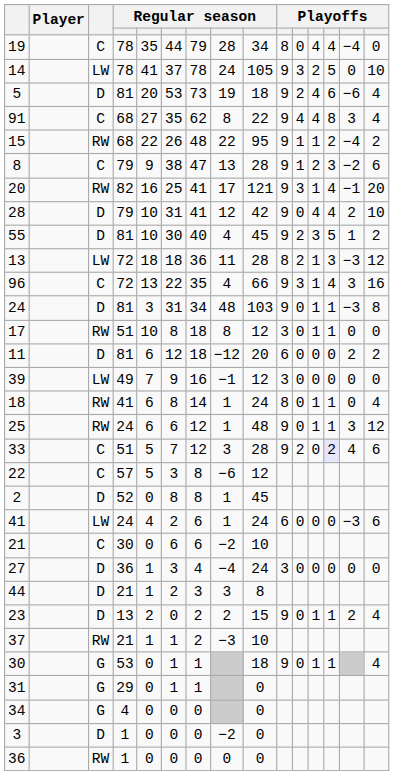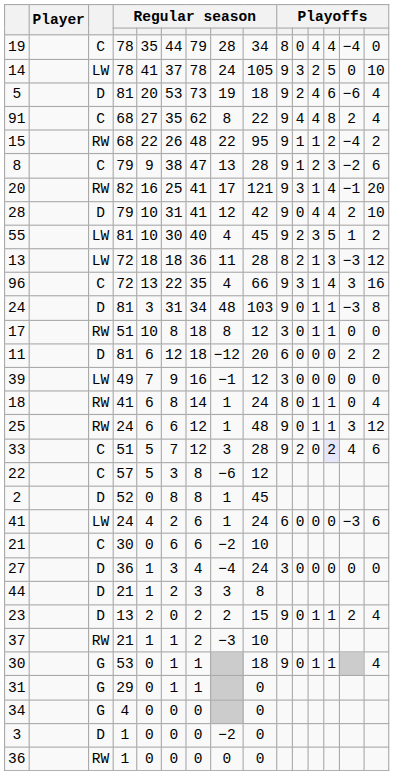(352, 118) 3 -> (352, 118) 2
(101, 237) D -> (101, 237) LW
